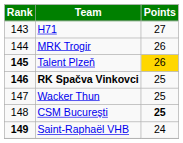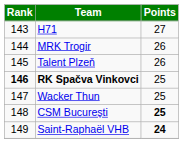(20, 63) bold -> (20, 63) normal
(160, 63) gold background -> (160, 63) no background
(20, 130) bold -> (20, 130) normal
(160, 130) normal -> (160, 130) bold
